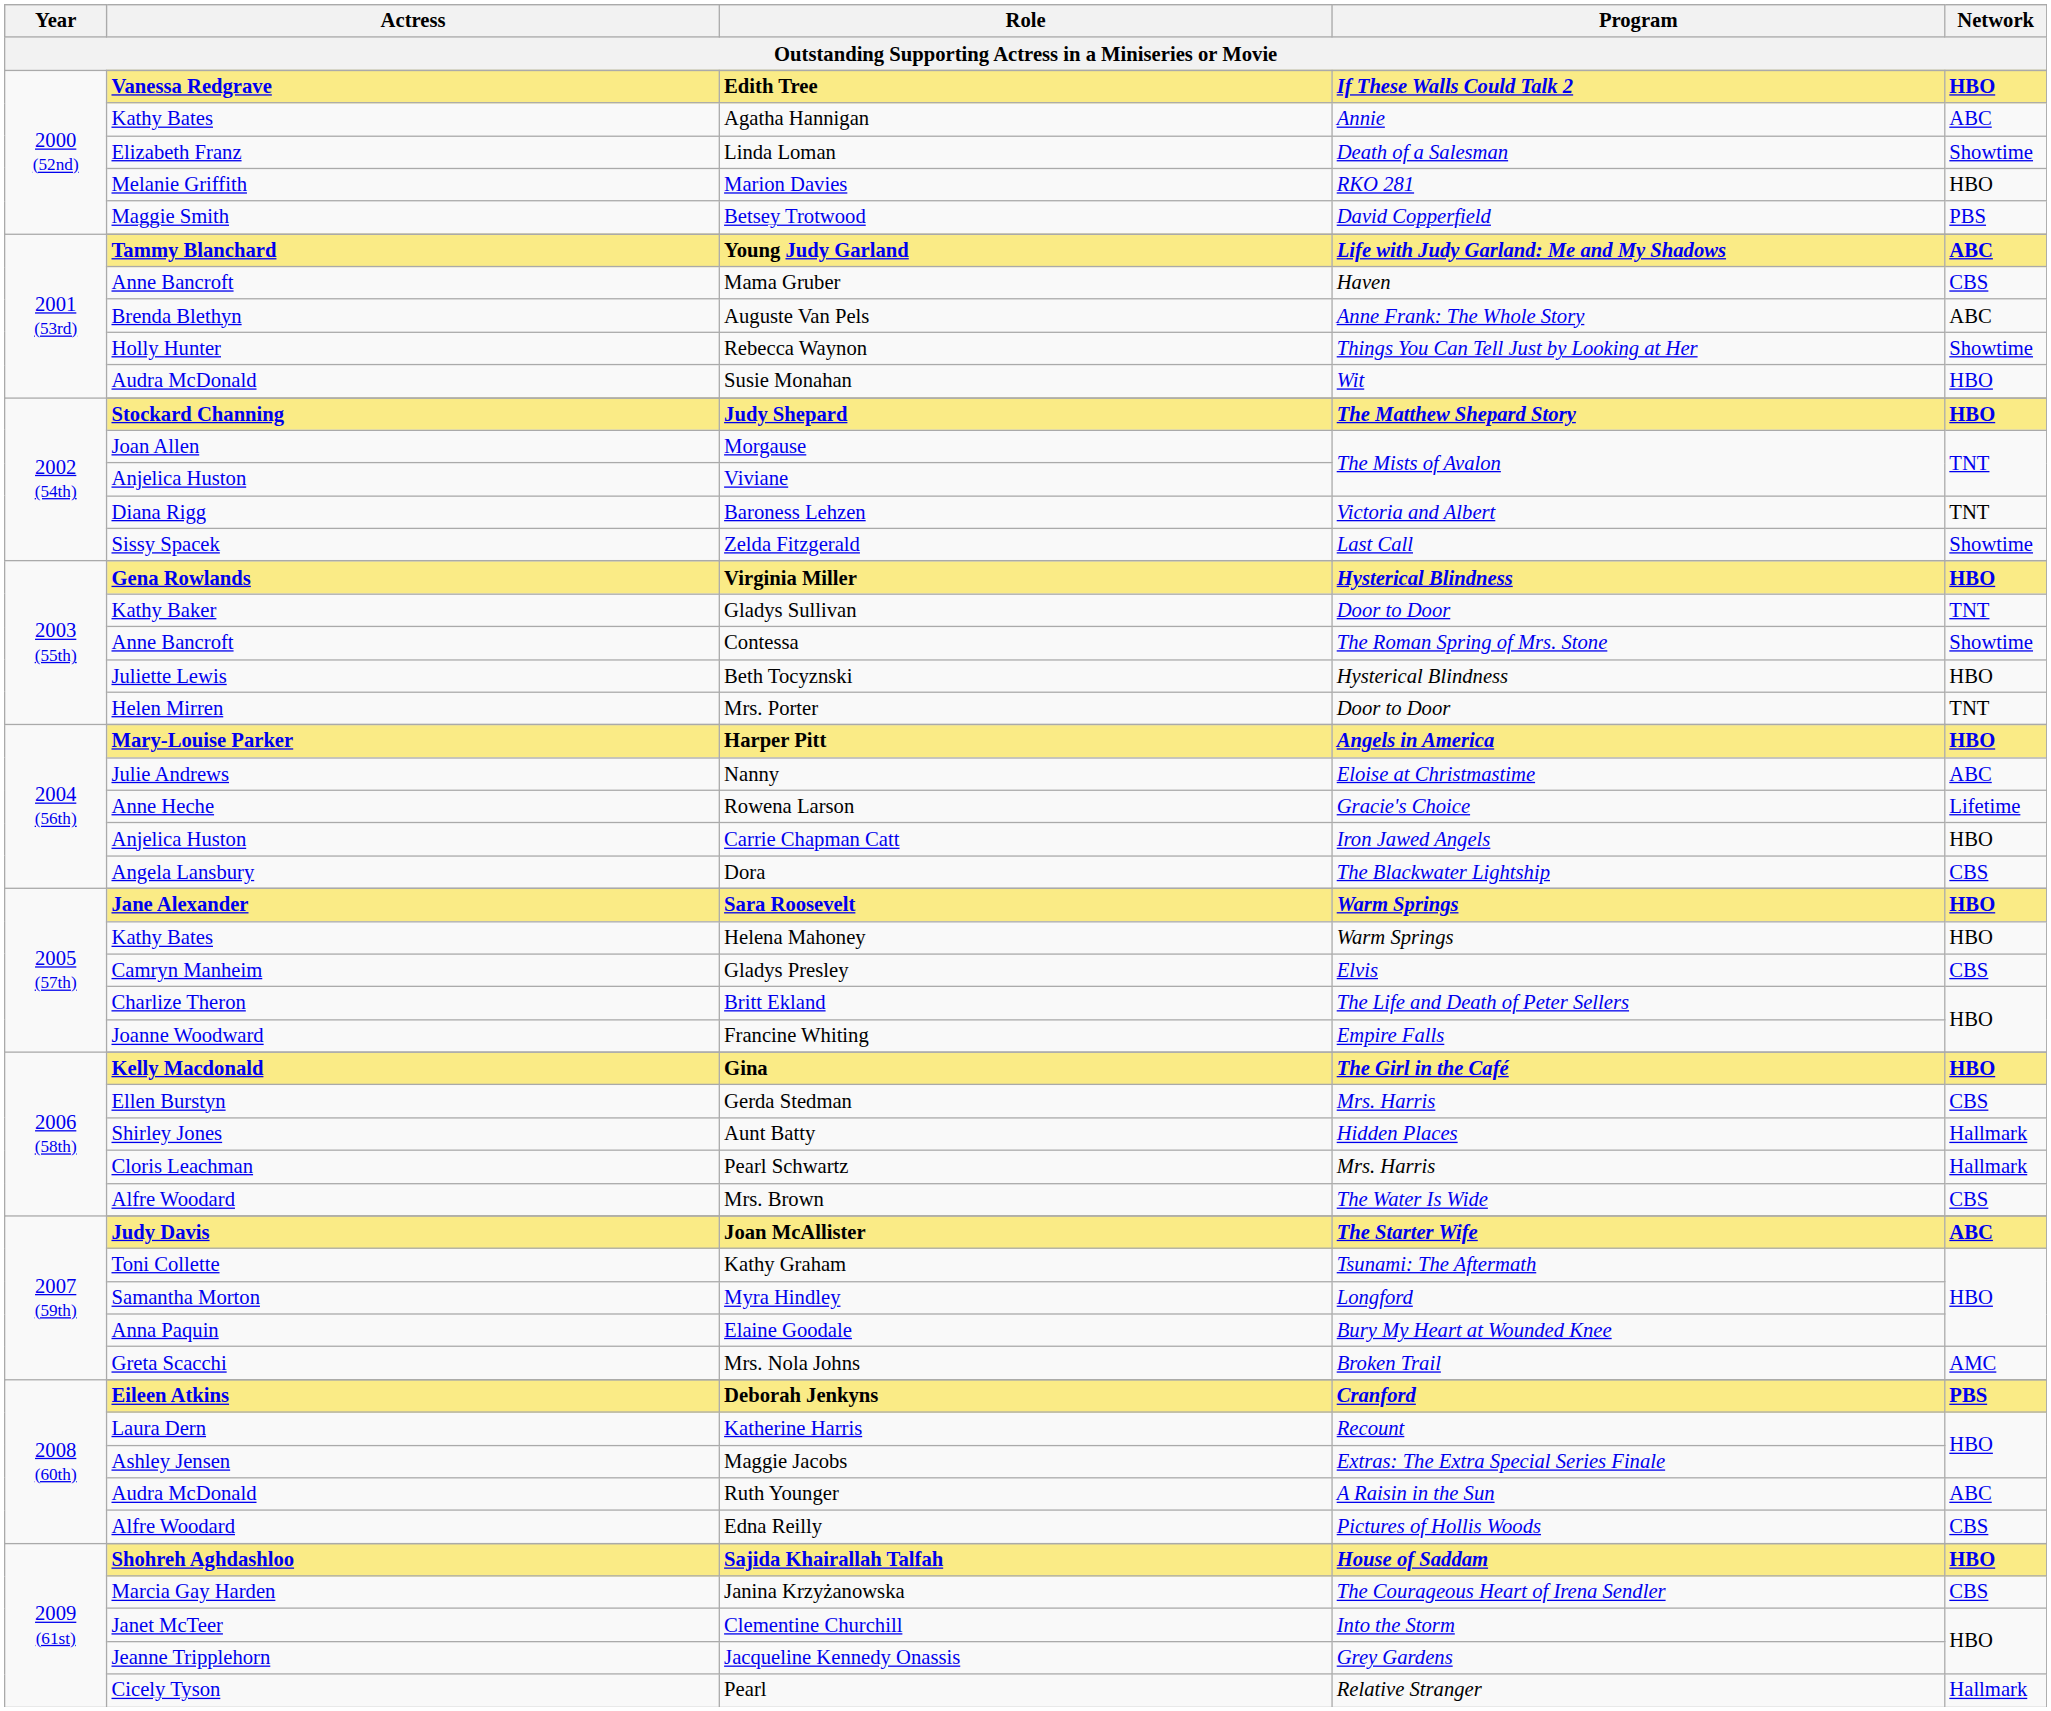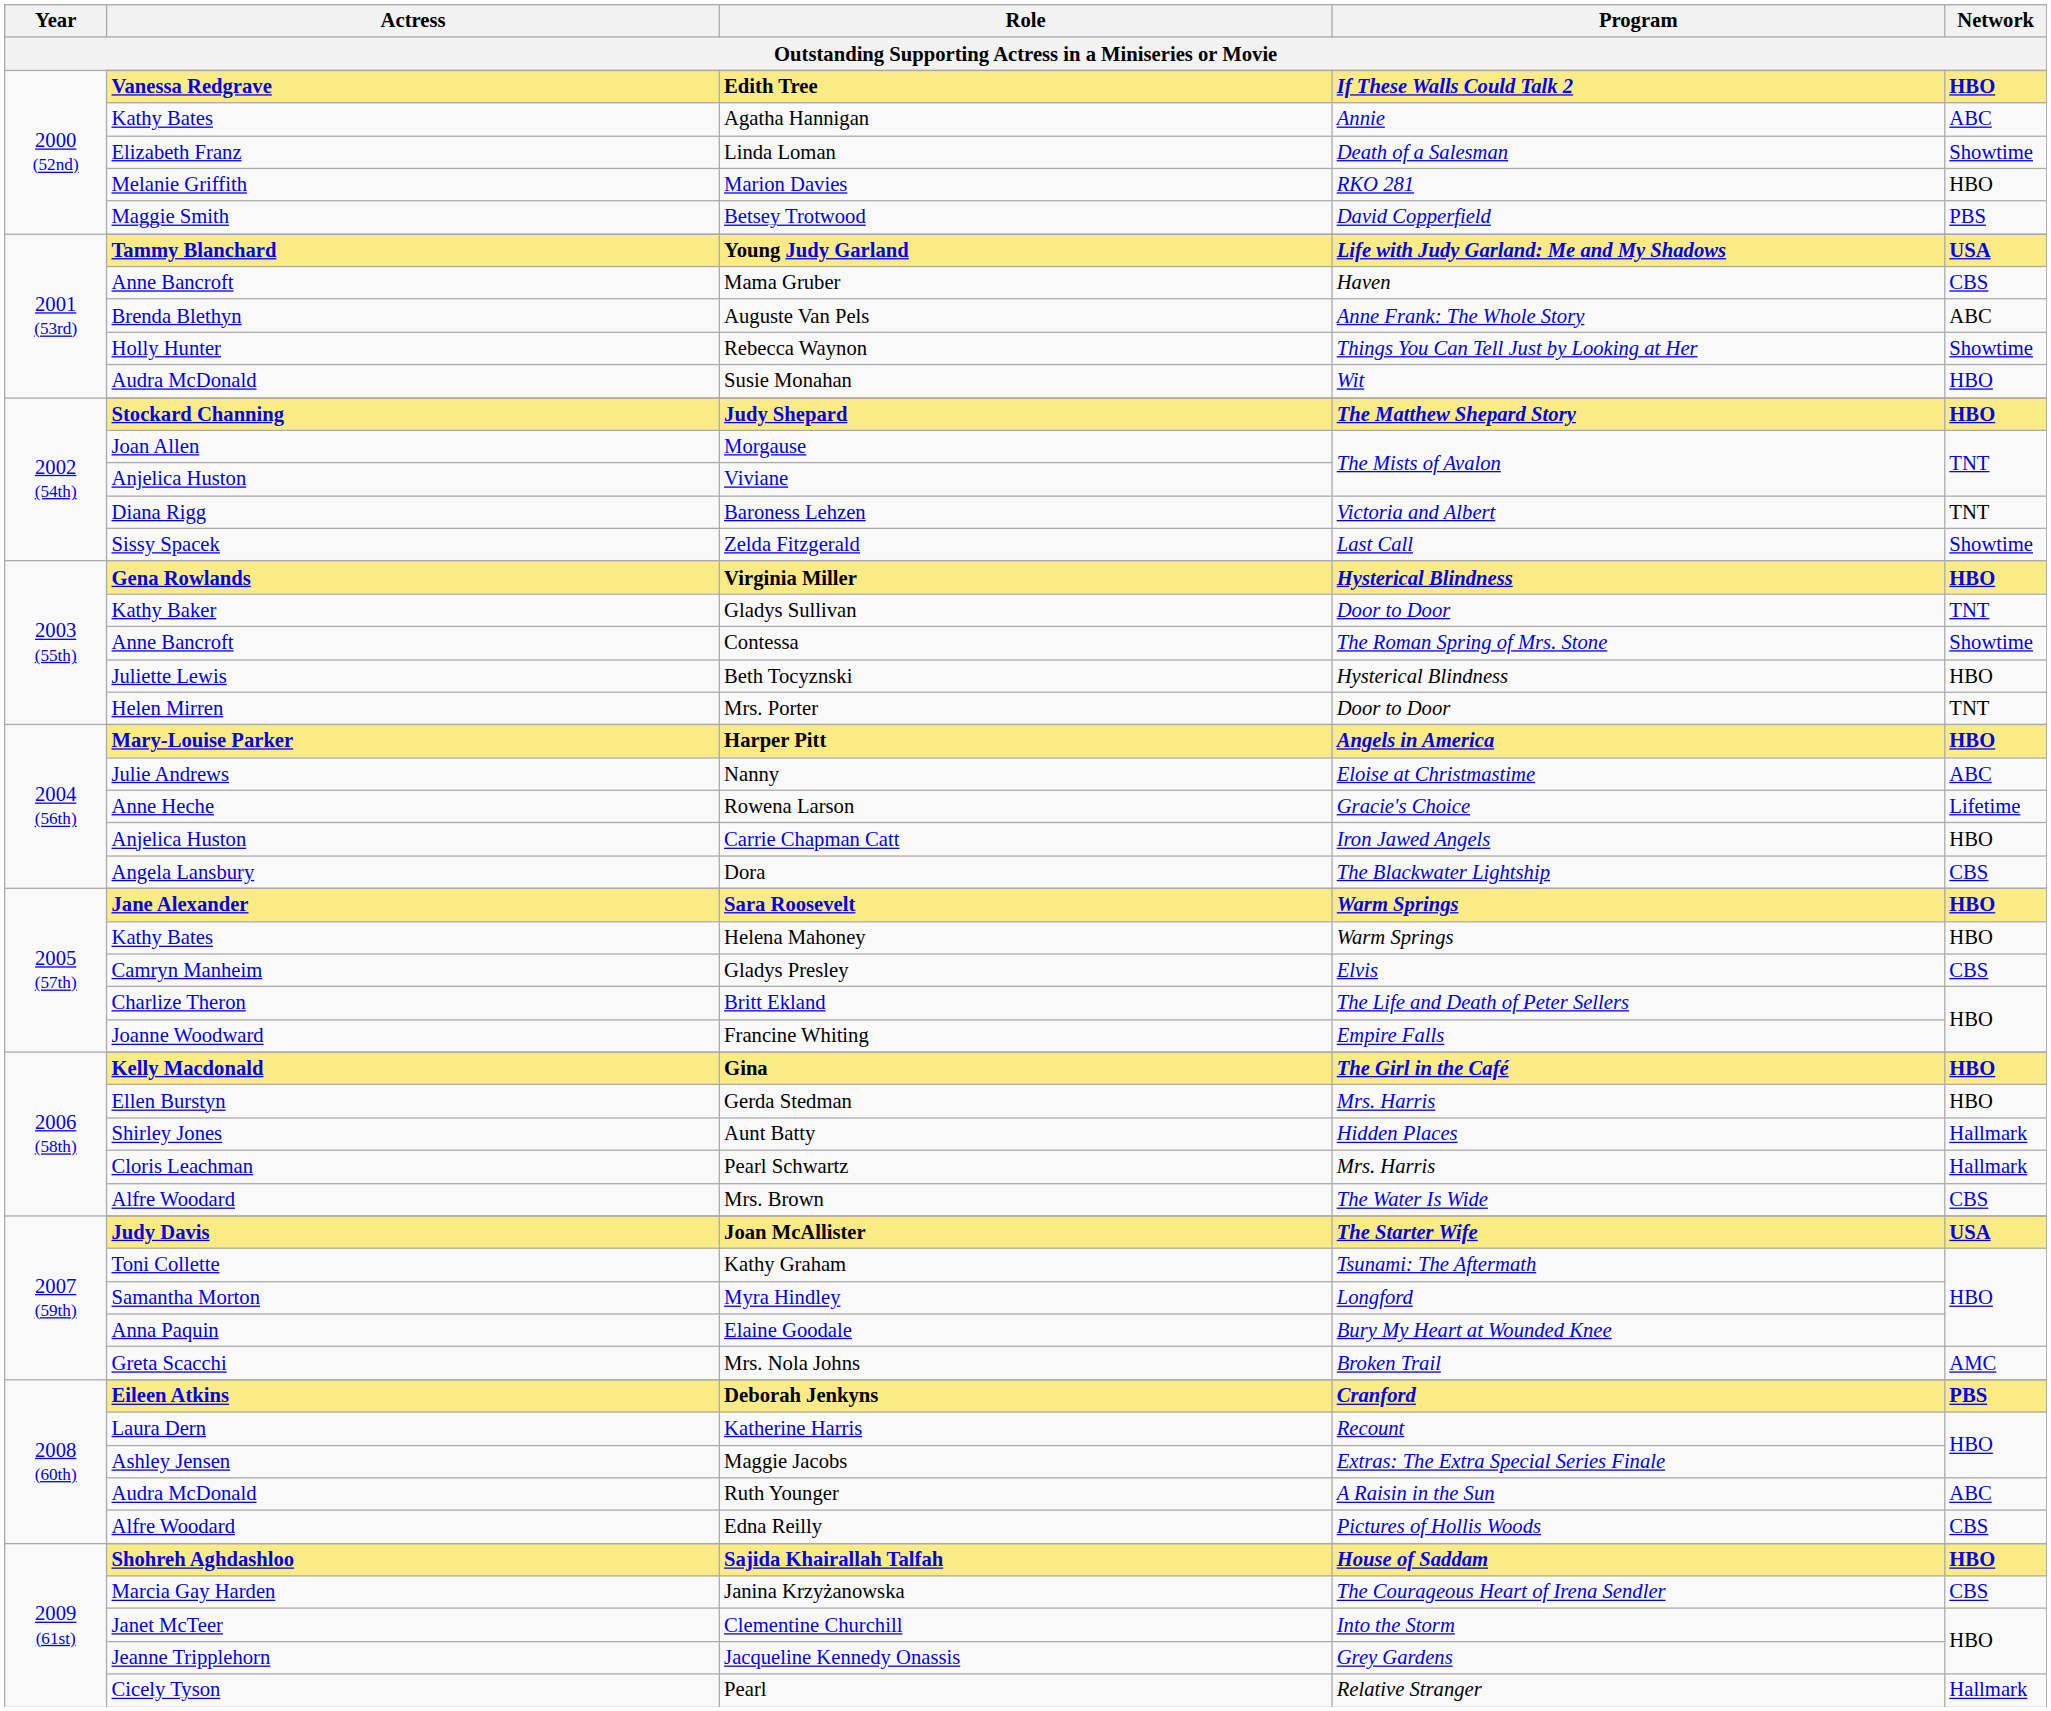(1971, 250) ABC -> (1970, 250) USA
(1969, 1101) CBS -> (1971, 1101) HBO
(1971, 1232) ABC -> (1970, 1232) USA
